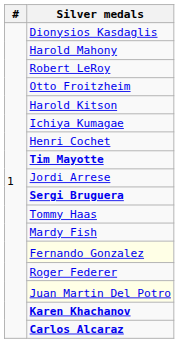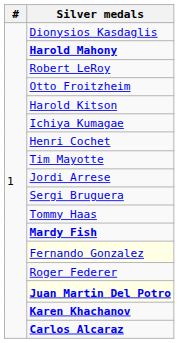(73, 50) normal -> (73, 50) bold
(67, 159) bold -> (67, 159) normal
(77, 196) bold -> (77, 196) normal
(63, 232) normal -> (63, 232) bold
(100, 293) normal -> (100, 293) bold
